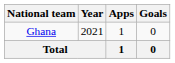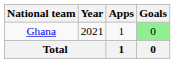(153, 31) no background -> (153, 31) lightgreen background
